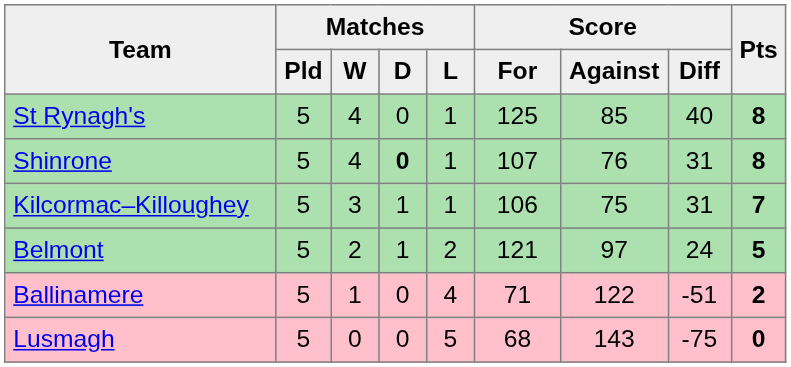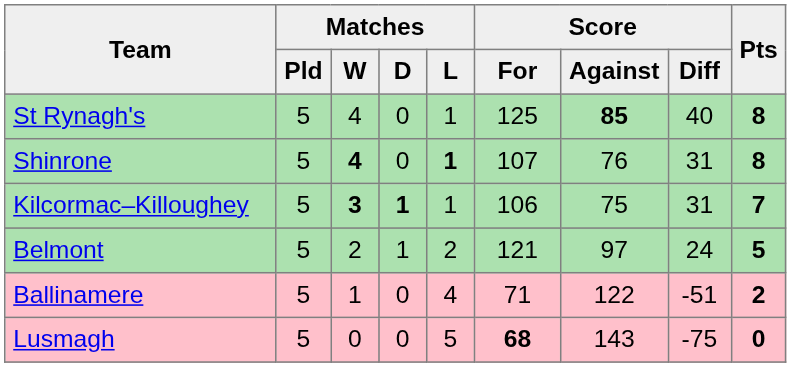(614, 116) normal -> (614, 116) bold
(355, 160) normal -> (355, 160) bold
(403, 160) bold -> (403, 160) normal
(450, 160) normal -> (450, 160) bold
(355, 205) normal -> (355, 205) bold
(403, 205) normal -> (403, 205) bold
(517, 339) normal -> (517, 339) bold
